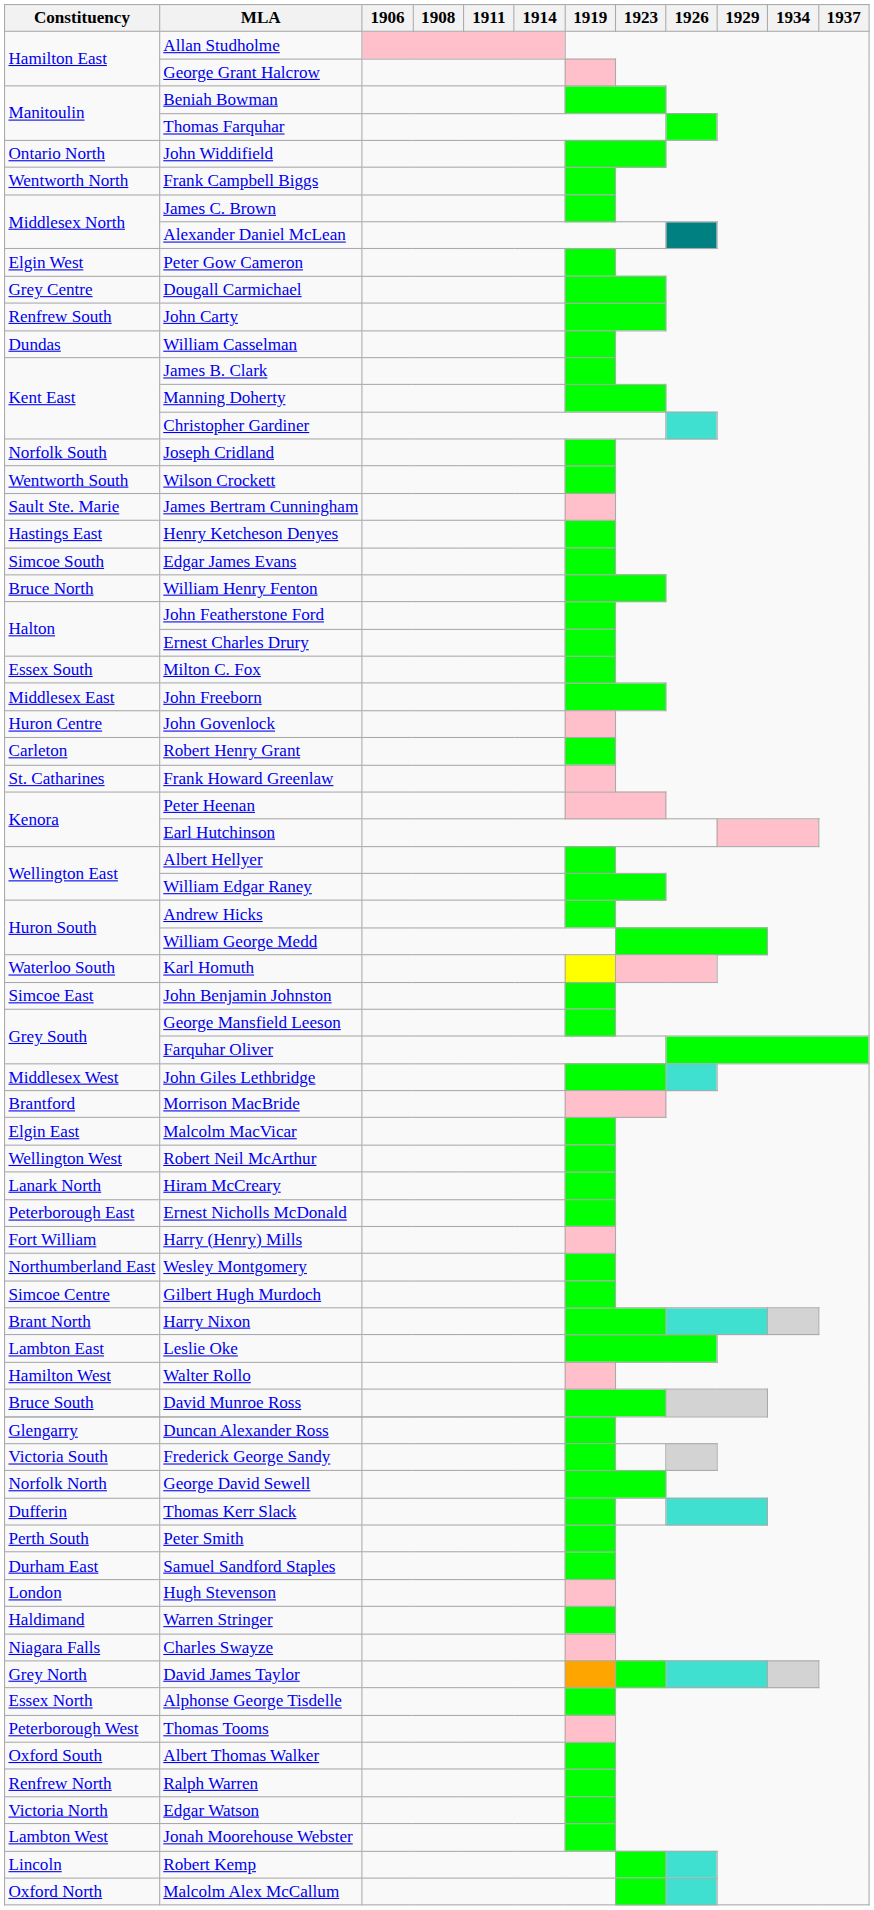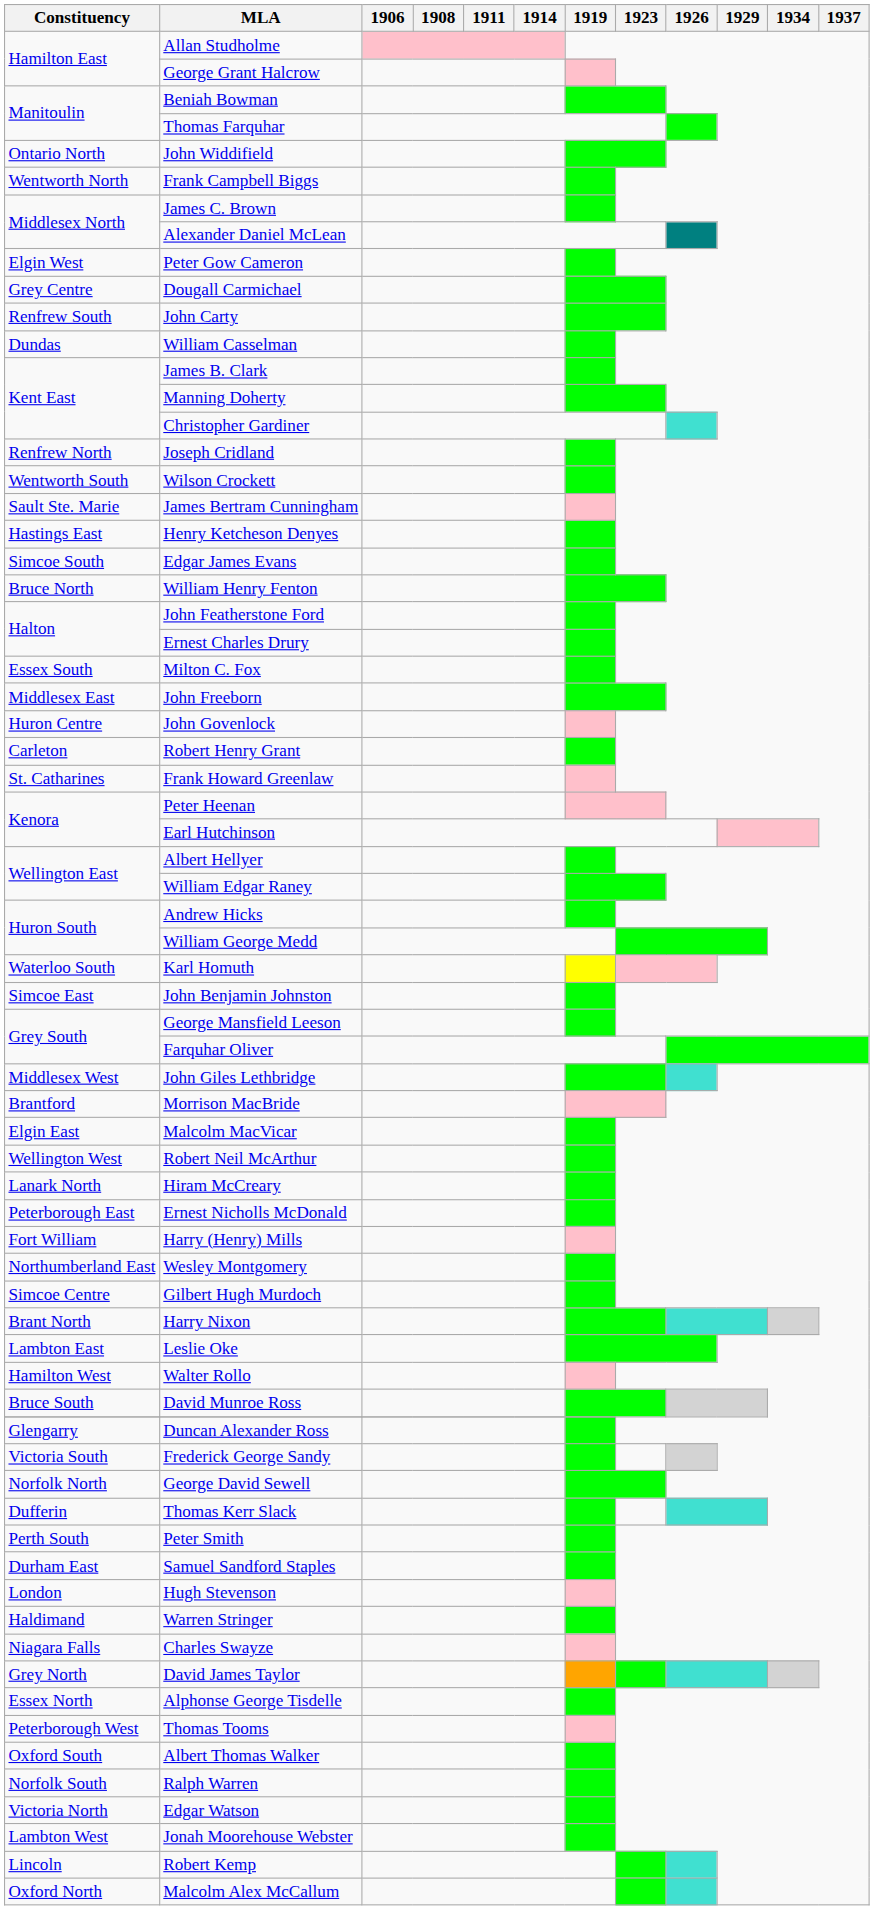(58, 452) Norfolk South -> (60, 452) Renfrew North
(60, 1782) Renfrew North -> (58, 1782) Norfolk South
